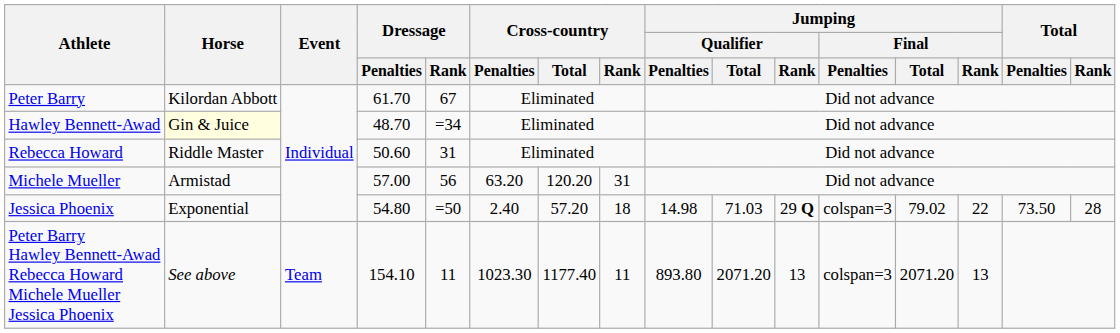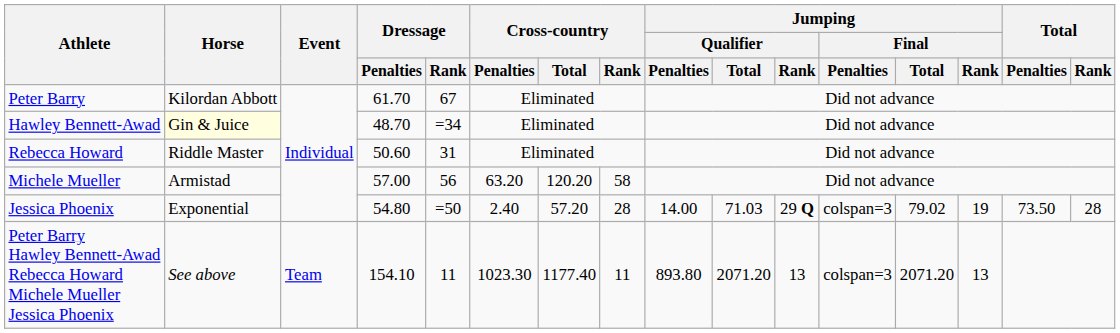(622, 180) 31 -> (622, 180) 58
(622, 208) 18 -> (622, 208) 28
(679, 208) 14.98 -> (679, 208) 14.00
(980, 208) 22 -> (980, 208) 19
